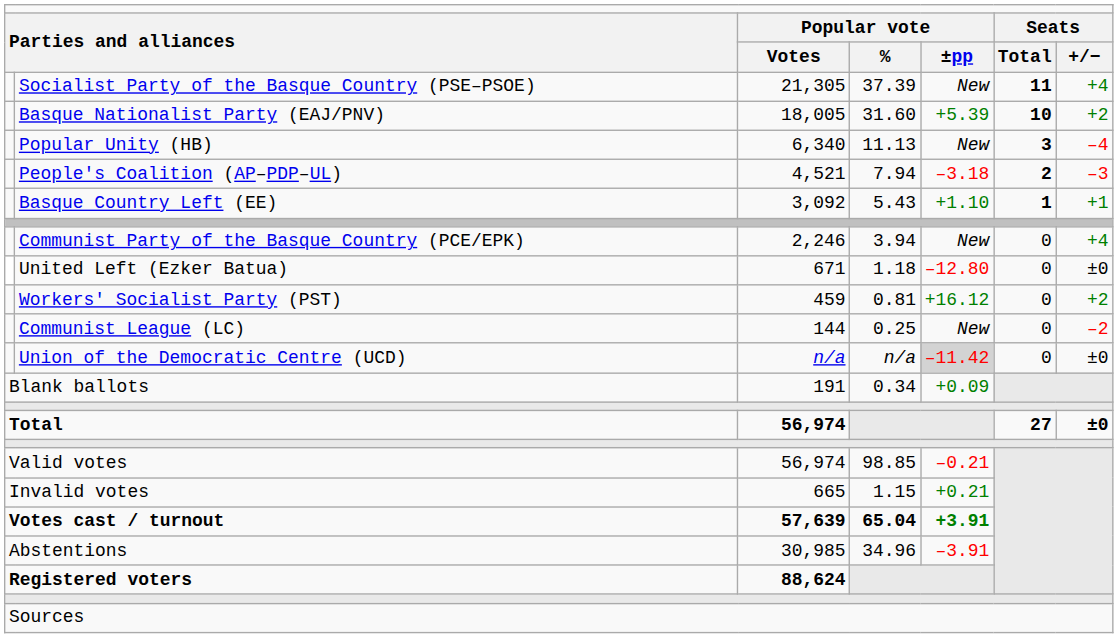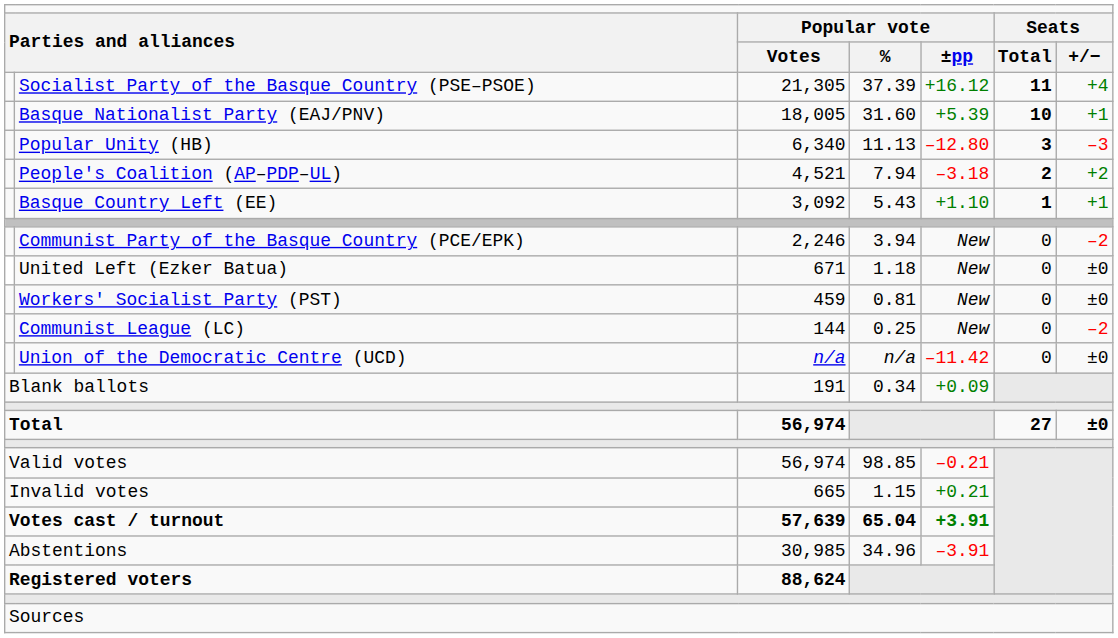(973, 86) New -> (957, 86) +16.12
(1098, 116) +2 -> (1098, 116) +1
(973, 145) New -> (957, 145) –12.80
(1098, 145) –4 -> (1098, 145) –3
(1098, 174) –3 -> (1098, 174) +2
(1098, 241) +4 -> (1098, 241) –2
(957, 270) –12.80 -> (973, 270) New
(957, 300) +16.12 -> (973, 300) New
(1098, 300) +2 -> (1098, 300) ±0
(957, 358) lightgrey background -> (957, 358) no background
